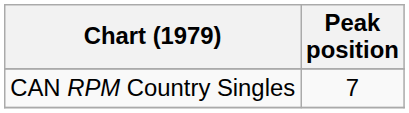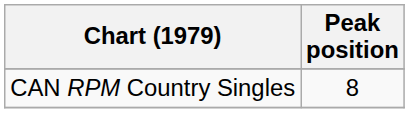(352, 88) 7 -> (352, 88) 8
